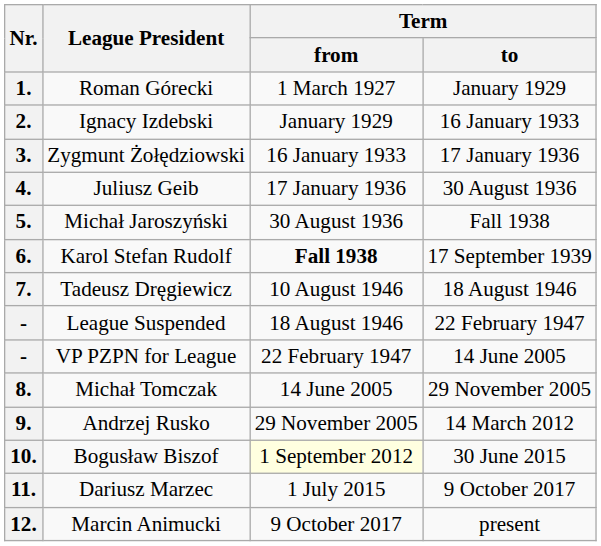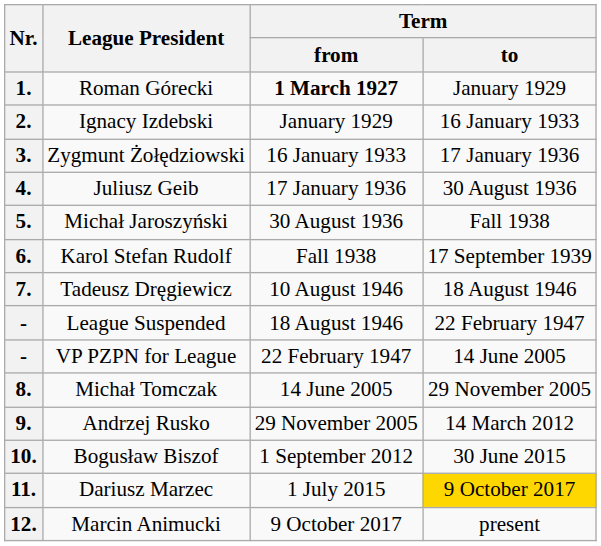(336, 88) normal -> (336, 88) bold
(336, 255) bold -> (336, 255) normal
(336, 456) lightyellow background -> (336, 456) no background
(510, 490) no background -> (510, 490) gold background
